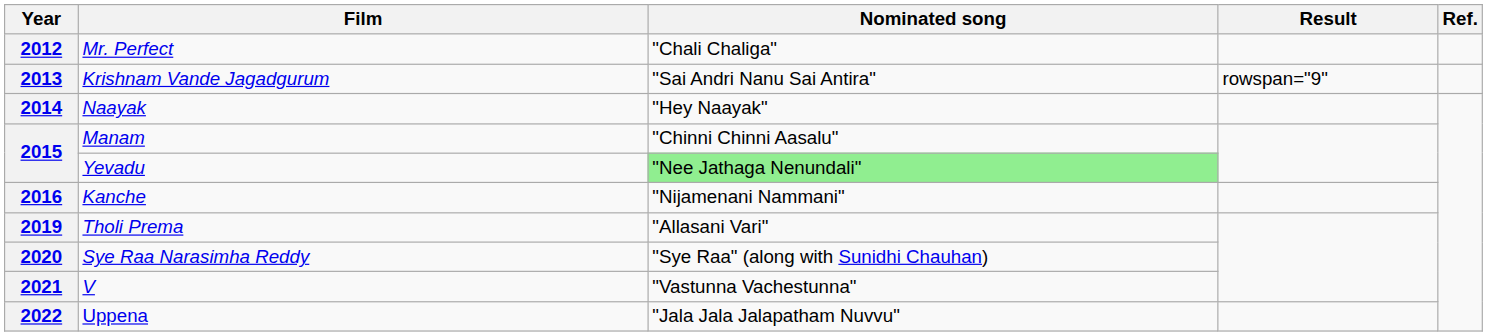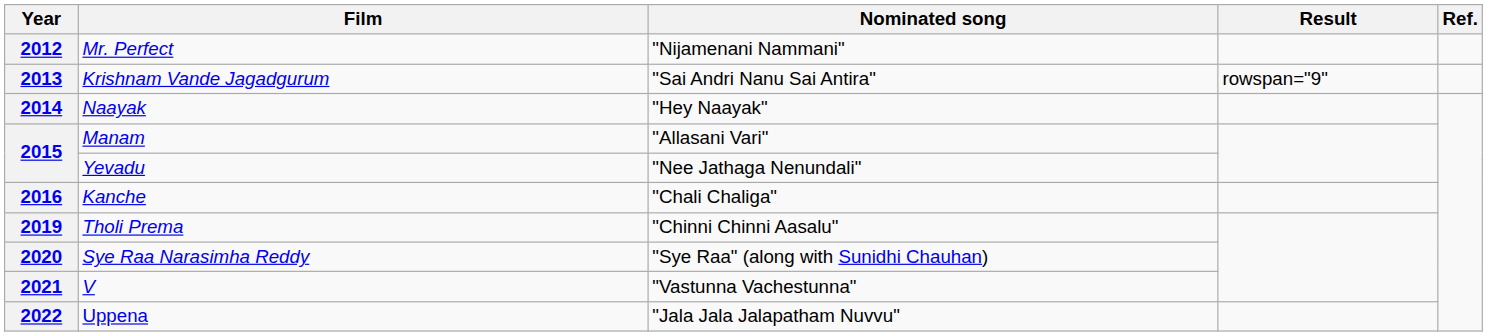(715, 49) "Chali Chaliga" -> (748, 49) "Nijamenani Nammani"
(745, 138) "Chinni Chinni Aasalu" -> (710, 138) "Allasani Vari"
(757, 167) lightgreen background -> (757, 167) no background
(748, 197) "Nijamenani Nammani" -> (715, 197) "Chali Chaliga"
(710, 227) "Allasani Vari" -> (745, 227) "Chinni Chinni Aasalu"
